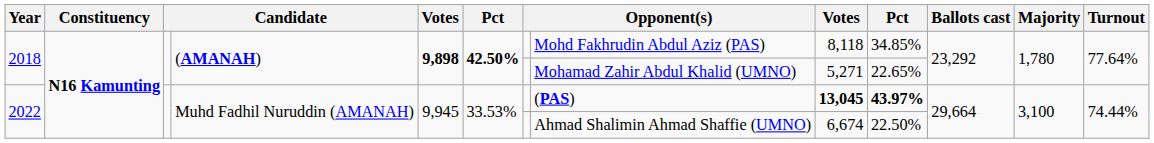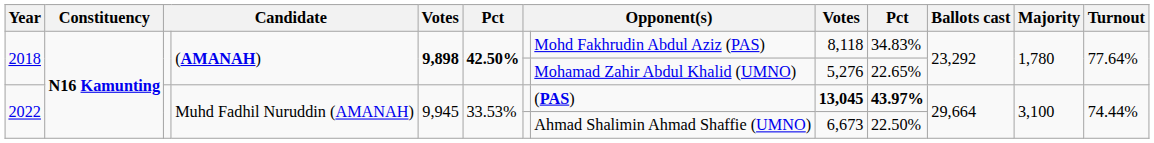(896, 44) 34.85% -> (896, 44) 34.83%
(845, 71) 5,271 -> (845, 71) 5,276
(845, 125) 6,674 -> (845, 125) 6,673
